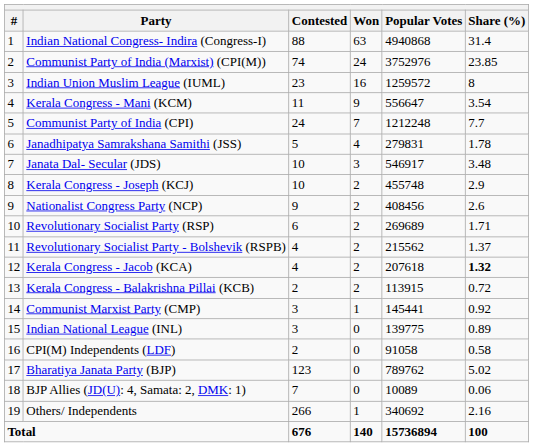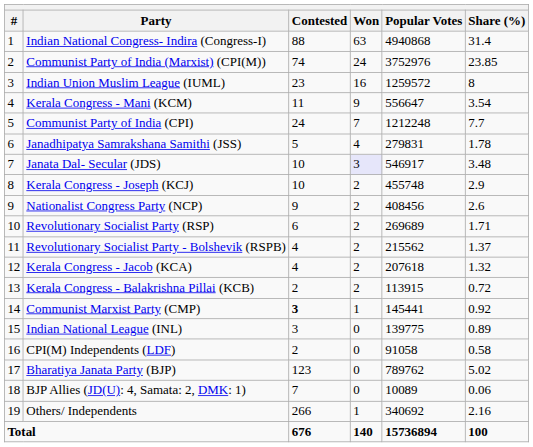(357, 164) no background -> (357, 164) lavender background
(480, 267) bold -> (480, 267) normal
(295, 308) normal -> (295, 308) bold
